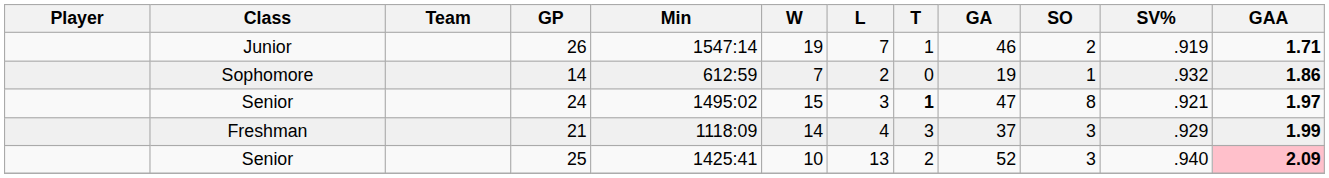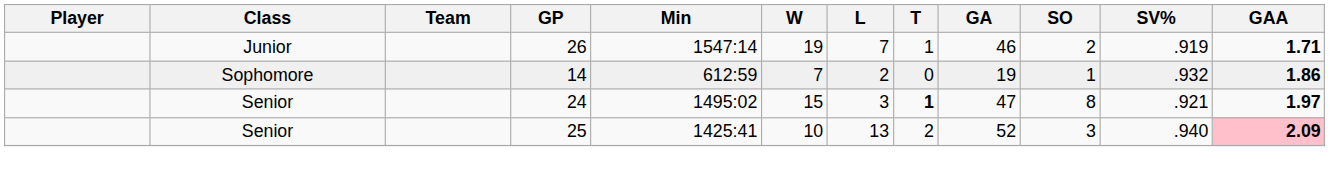- row: (577, 131)
